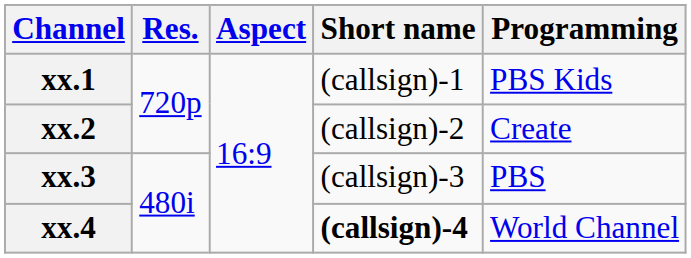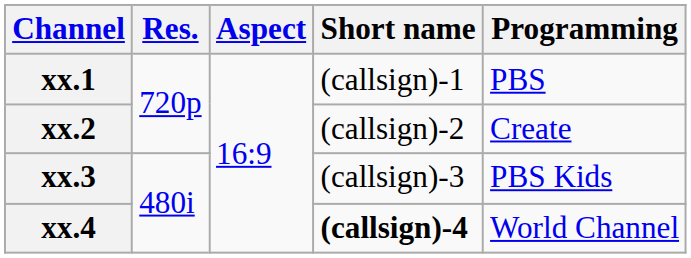(551, 78) PBS Kids -> (518, 78) PBS
(518, 177) PBS -> (551, 177) PBS Kids
